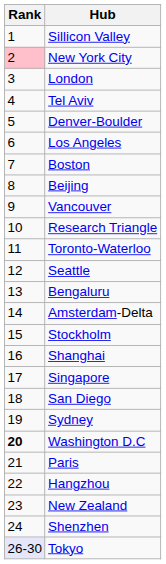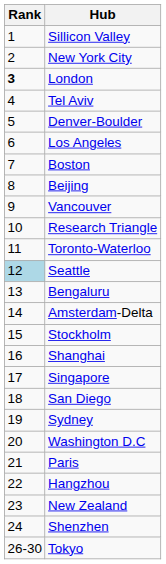(11, 57) pink background -> (11, 57) no background
(11, 79) normal -> (11, 79) bold
(15, 270) no background -> (15, 270) lightblue background
(15, 441) bold -> (15, 441) normal
(25, 548) lavender background -> (25, 548) no background
